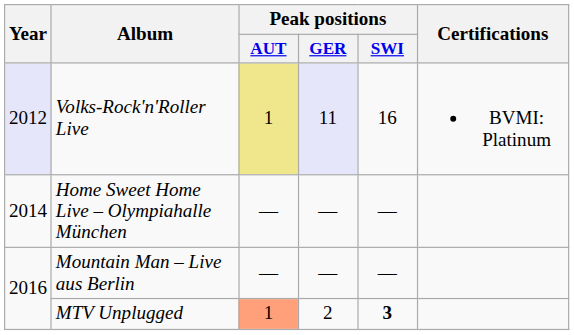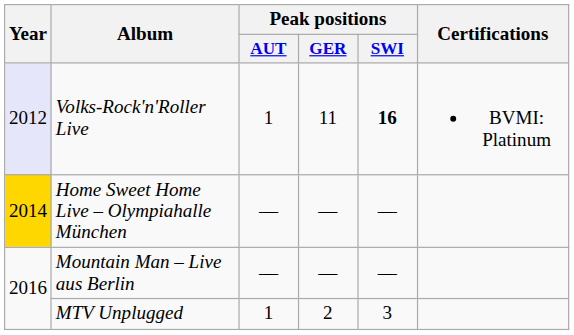(268, 118) khaki background -> (268, 118) no background
(328, 118) lavender background -> (328, 118) no background
(387, 118) normal -> (387, 118) bold
(28, 210) no background -> (28, 210) gold background
(268, 313) lightsalmon background -> (268, 313) no background
(387, 313) bold -> (387, 313) normal
